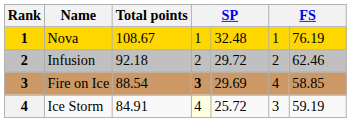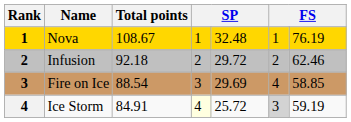(198, 83) bold -> (198, 83) normal
(276, 106) no background -> (276, 106) lightgrey background
